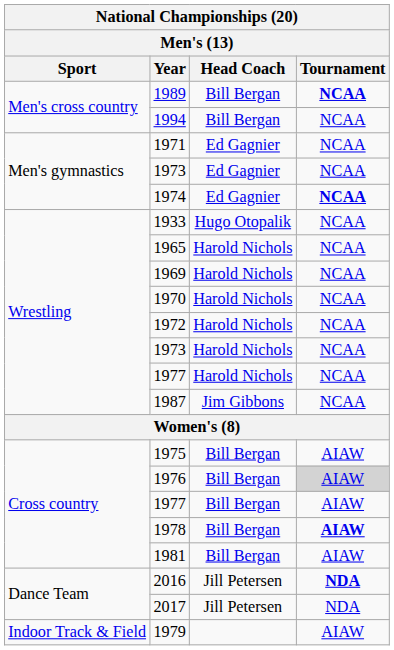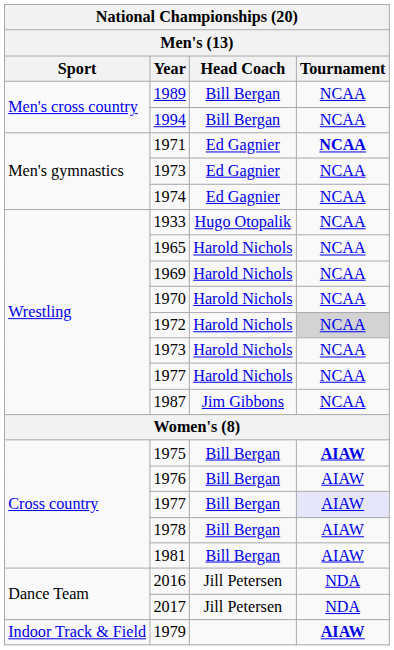(343, 94) bold -> (343, 94) normal
(343, 145) normal -> (343, 145) bold
(343, 196) bold -> (343, 196) normal
(343, 324) no background -> (343, 324) lightgrey background
(343, 453) normal -> (343, 453) bold
(343, 478) lightgrey background -> (343, 478) no background
(343, 504) no background -> (343, 504) lavender background
(343, 529) bold -> (343, 529) normal
(343, 581) bold -> (343, 581) normal
(343, 632) normal -> (343, 632) bold
